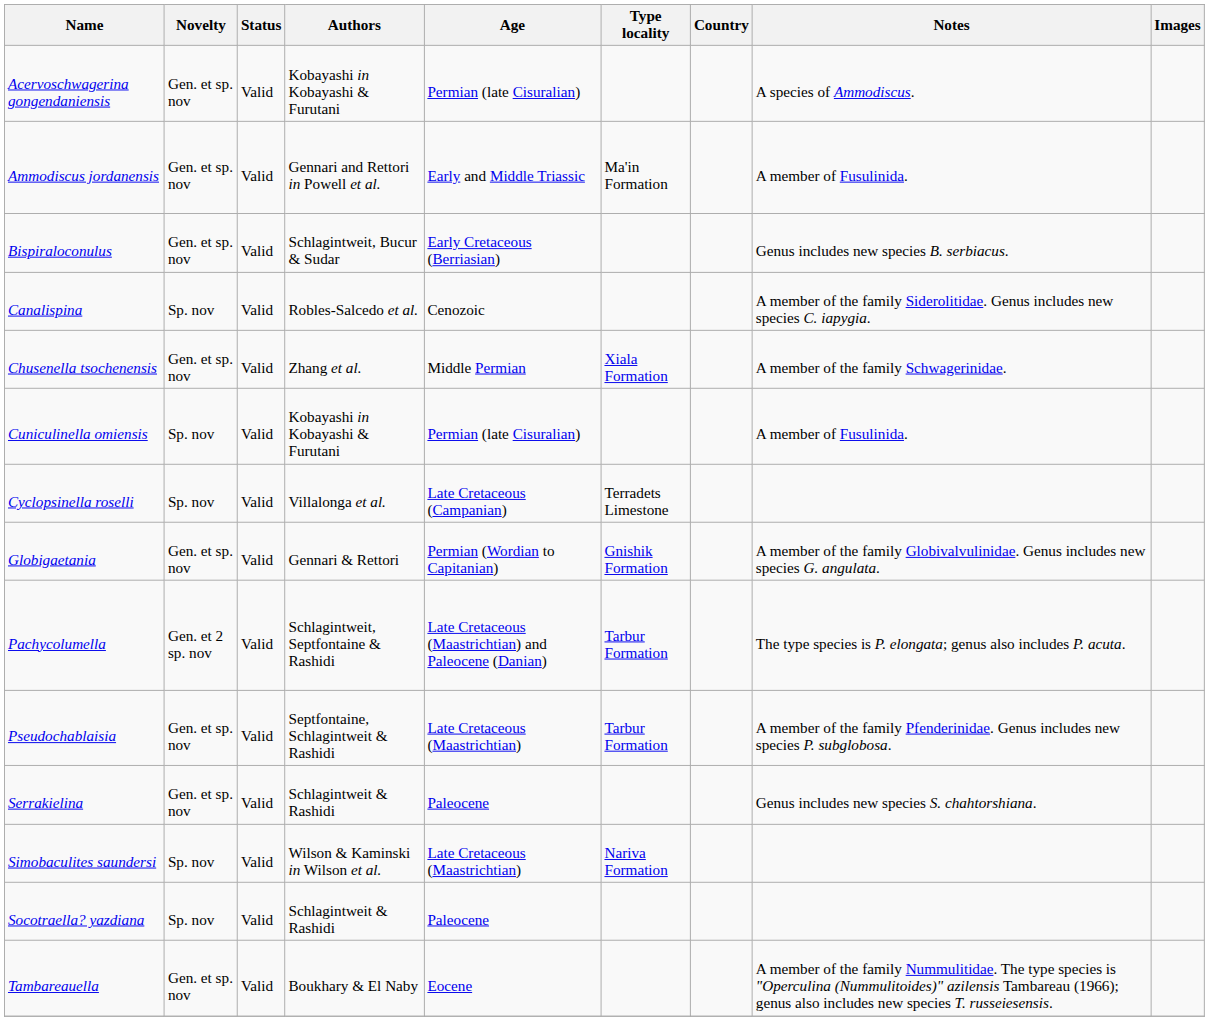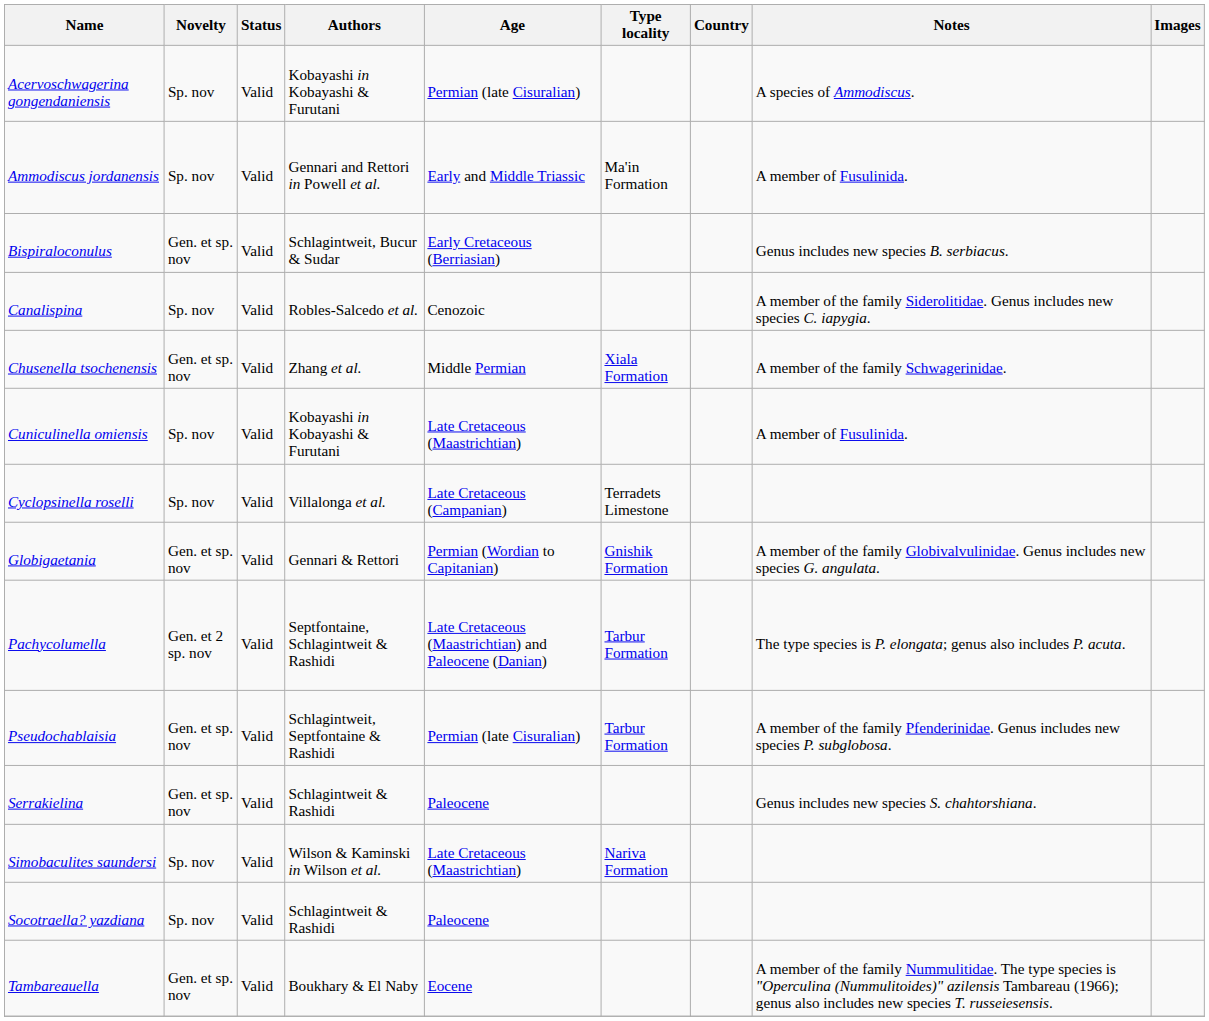(200, 91) Gen. et sp. nov -> (191, 91) Sp. nov
(200, 175) Gen. et sp. nov -> (191, 175) Sp. nov
(504, 434) Permian (late Cisuralian) -> (477, 434) Late Cretaceous (Maastrichtian)
(335, 643) Schlagintweit, Septfontaine & Rashidi -> (338, 643) Septfontaine, Schlagintweit & Rashidi
(338, 736) Septfontaine, Schlagintweit & Rashidi -> (335, 736) Schlagintweit, Septfontaine & Rashidi
(477, 736) Late Cretaceous (Maastrichtian) -> (504, 736) Permian (late Cisuralian)
